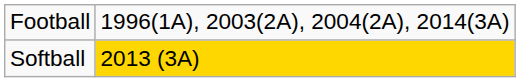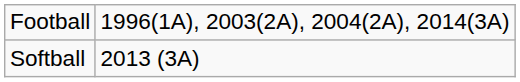(150, 58) gold background -> (150, 58) no background
